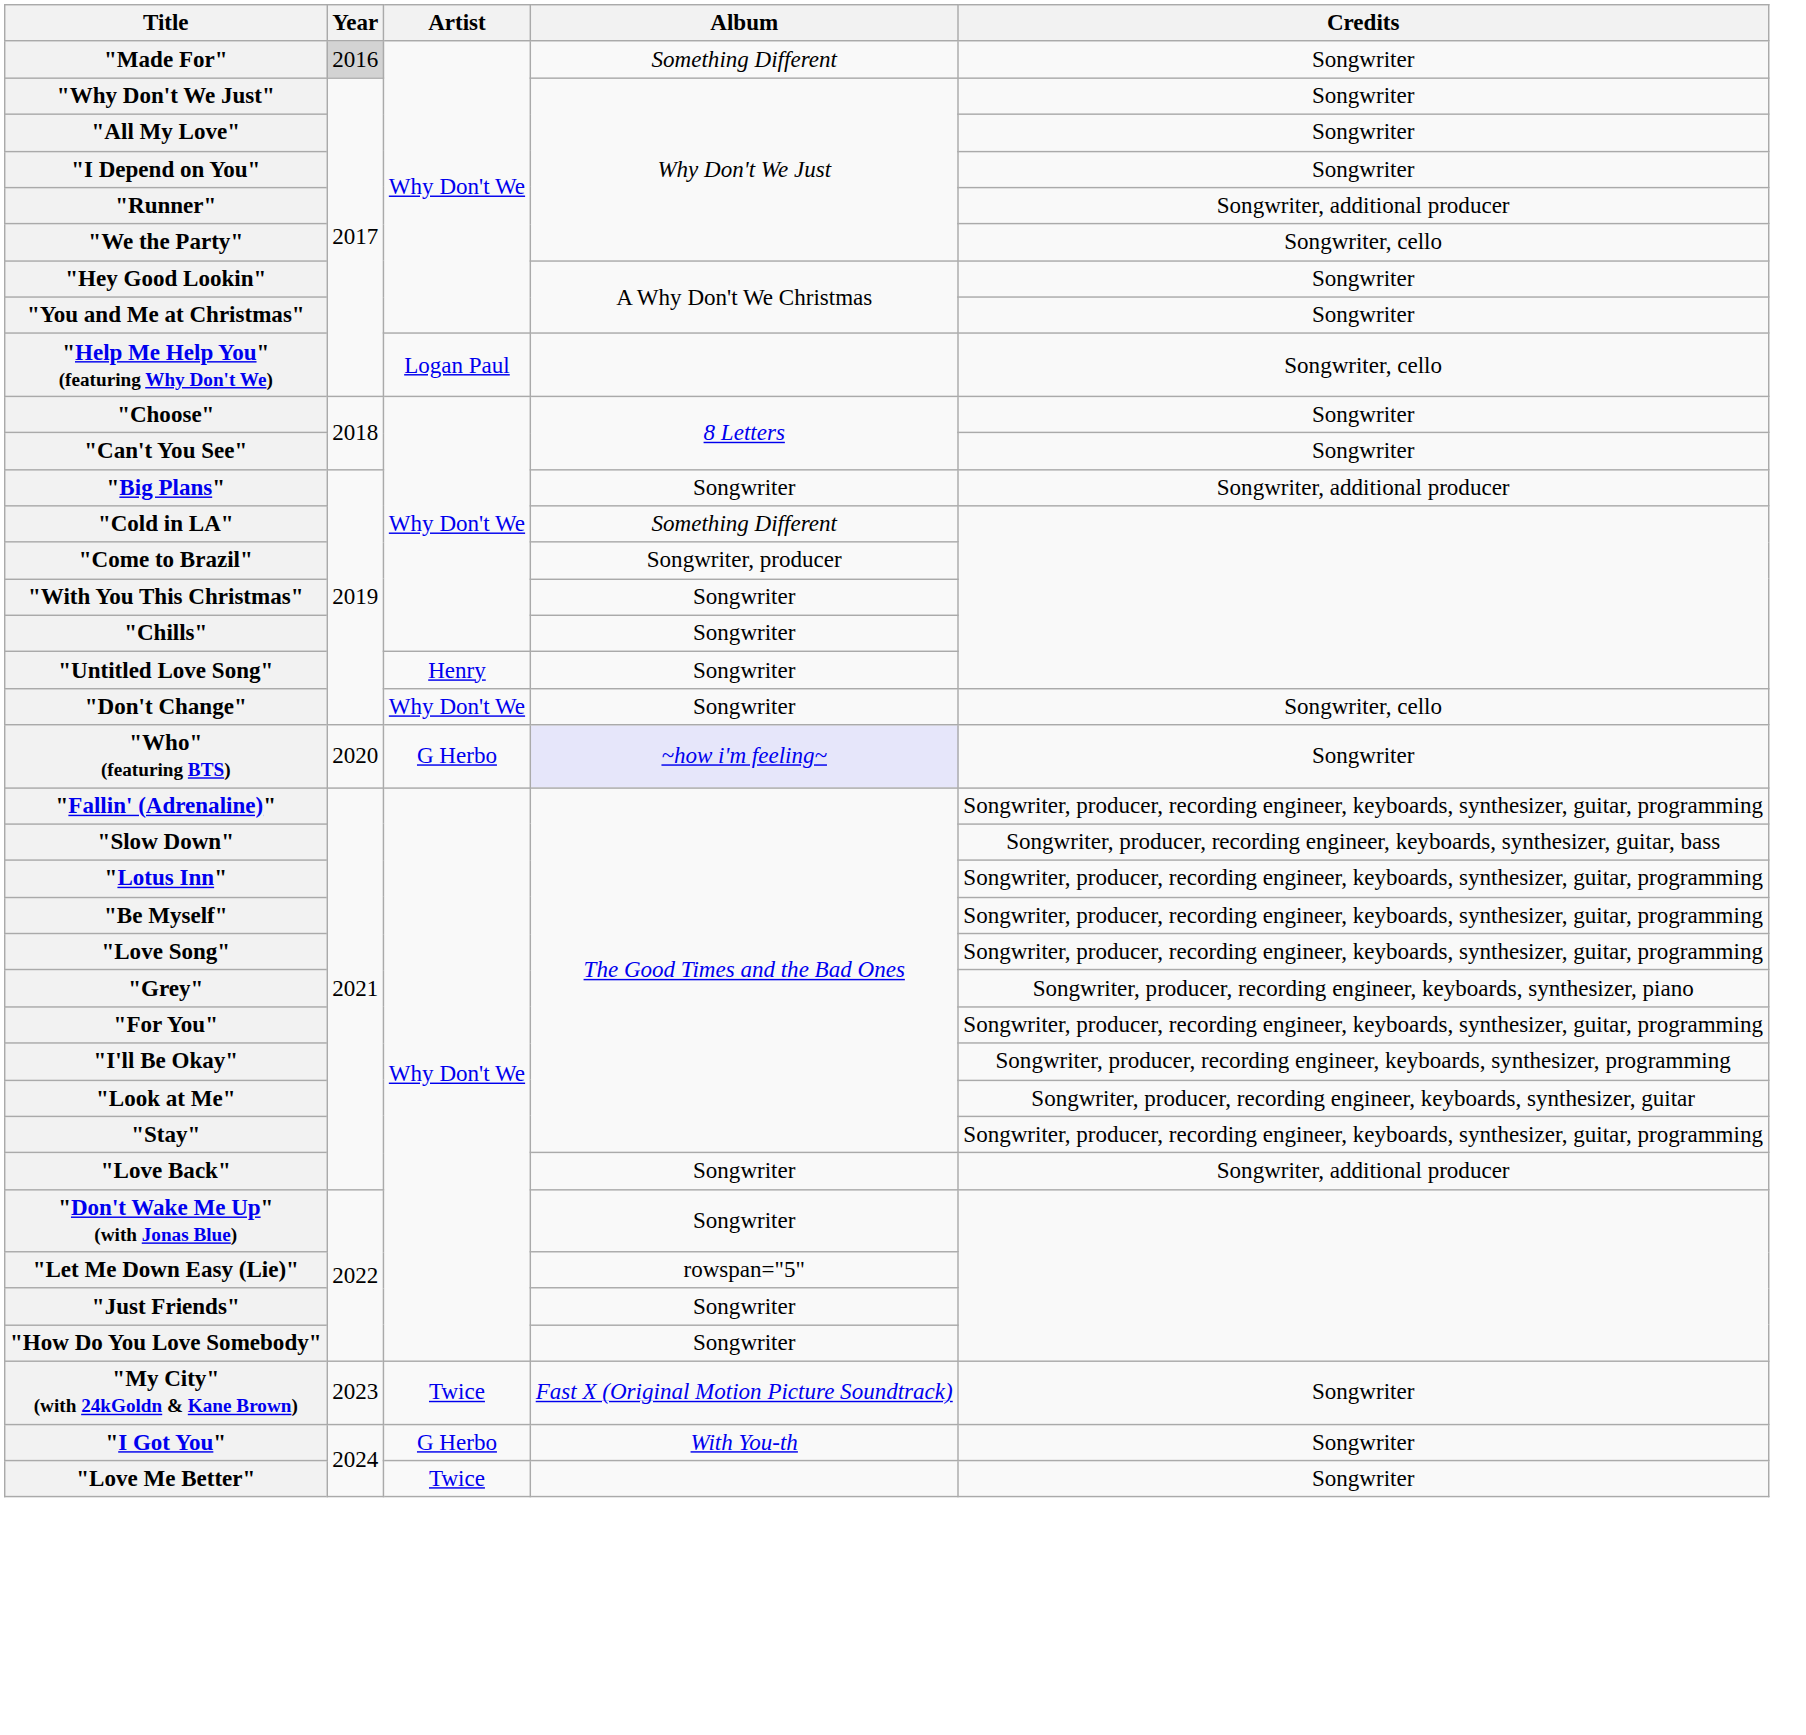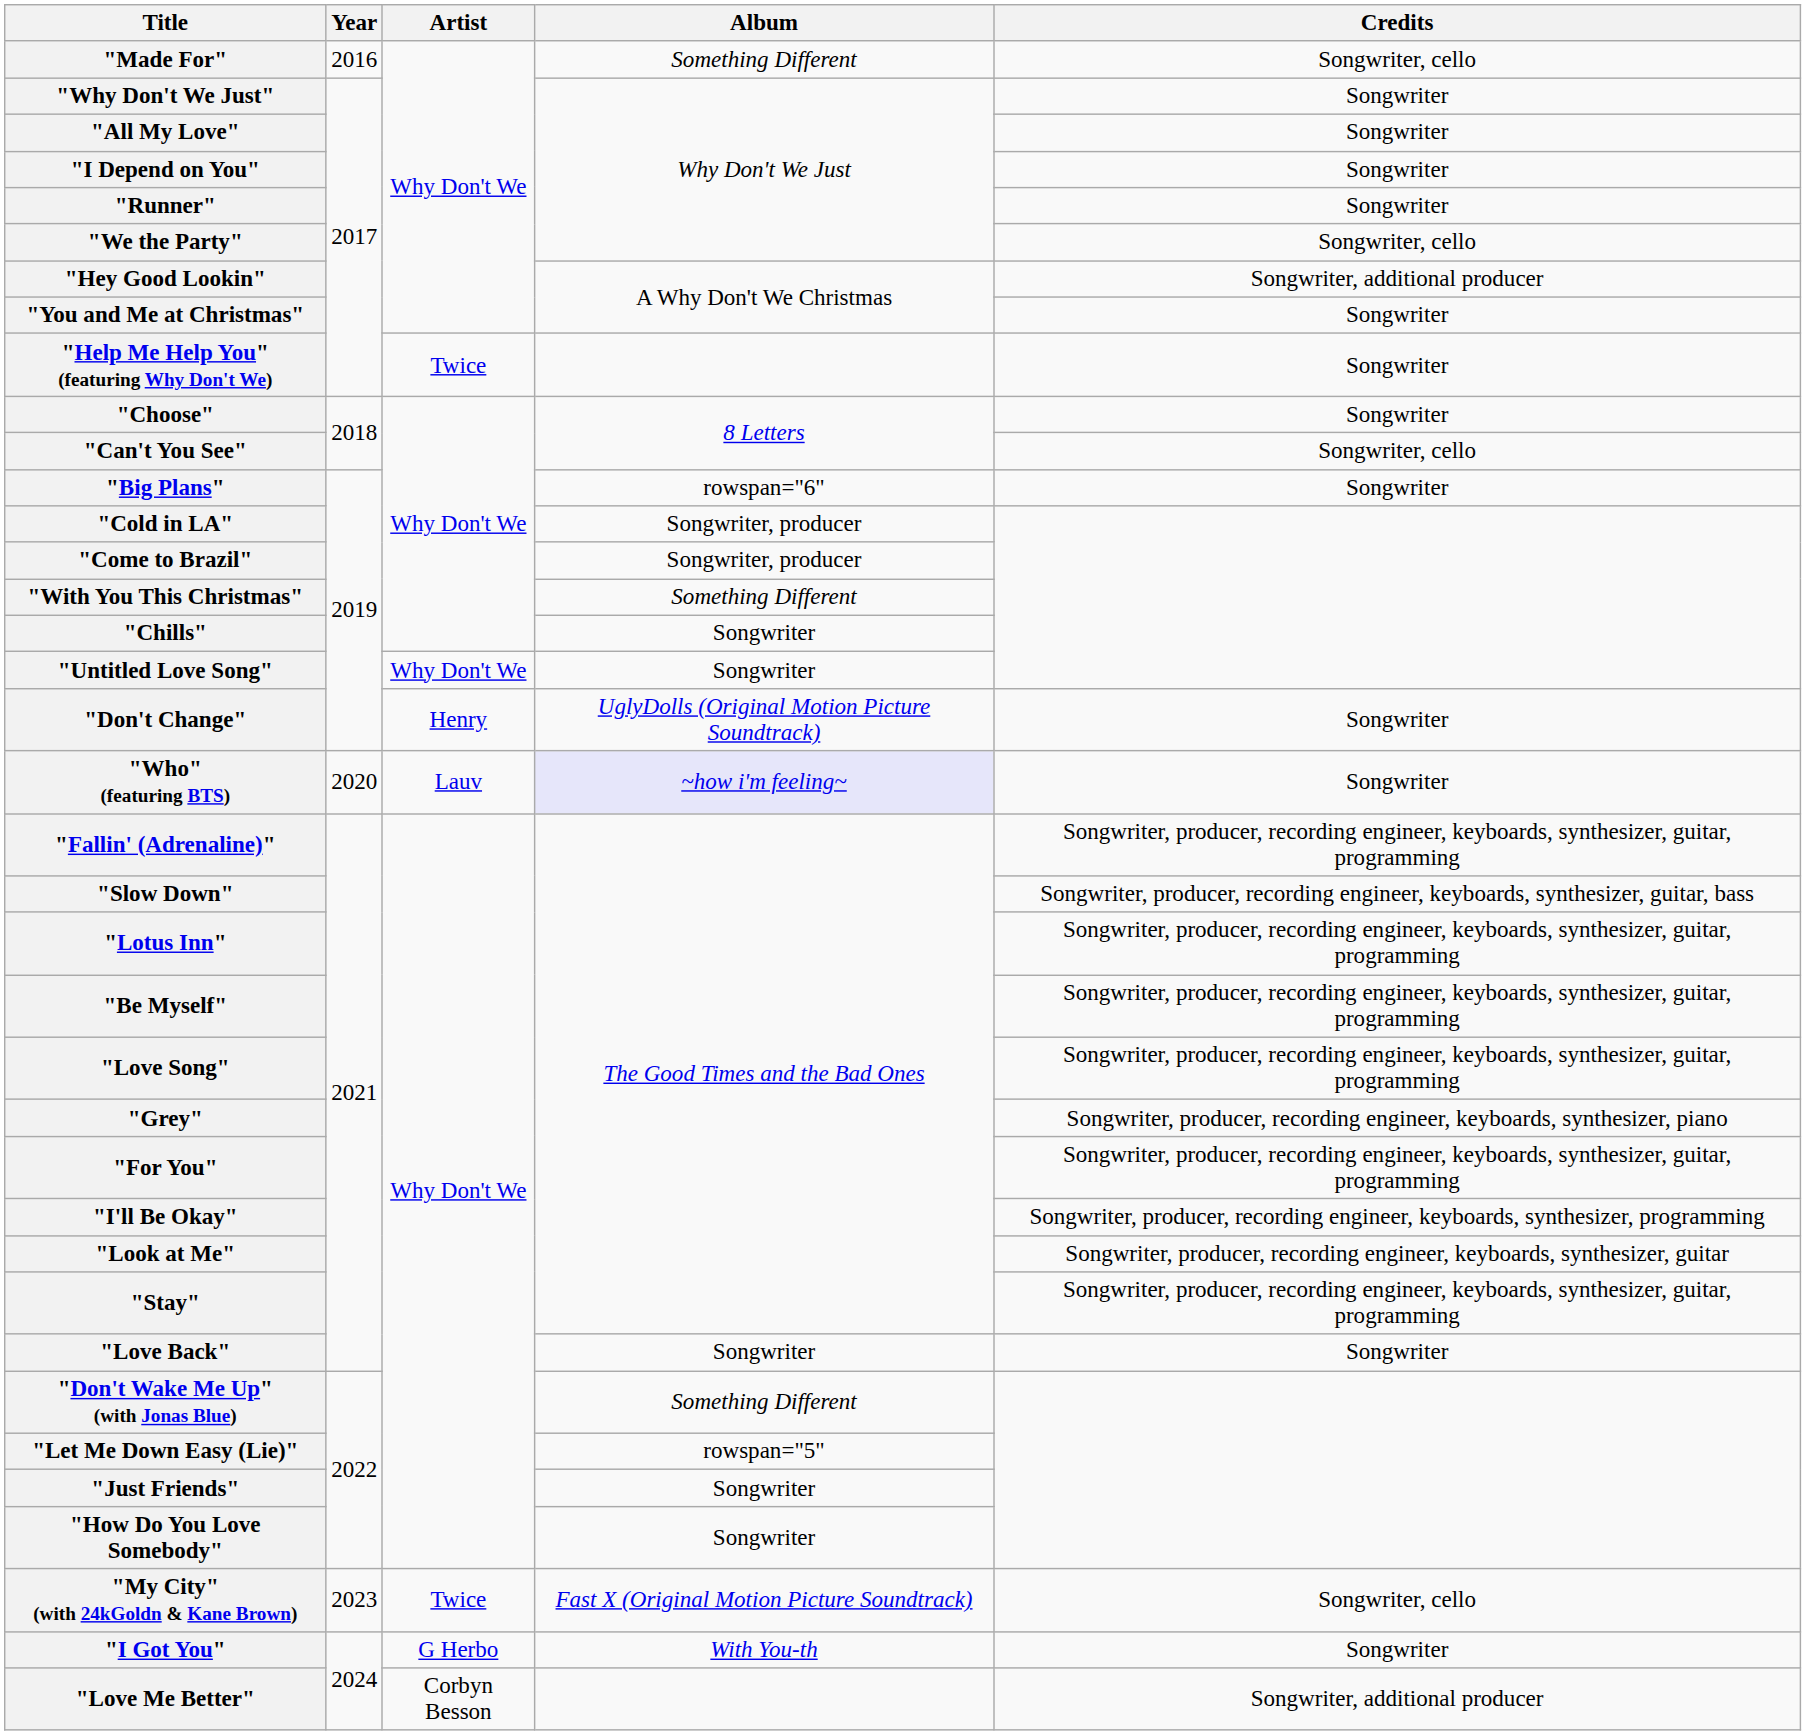(355, 59) lightgrey background -> (354, 59) no background
(1363, 59) Songwriter -> (1397, 59) Songwriter, cello
(1363, 205) Songwriter, additional producer -> (1397, 205) Songwriter
(1363, 278) Songwriter -> (1397, 278) Songwriter, additional producer
(457, 364) Logan Paul -> (458, 364) Twice
(1363, 364) Songwriter, cello -> (1397, 364) Songwriter
(1363, 450) Songwriter -> (1397, 450) Songwriter, cello
(744, 487) Songwriter -> (764, 487) rowspan="6"
(1363, 487) Songwriter, additional producer -> (1397, 487) Songwriter
(744, 523) Something Different -> (764, 523) Songwriter, producer
(744, 596) Songwriter -> (764, 596) Something Different
(457, 669) Henry -> (458, 669) Why Don't We
(457, 706) Why Don't We -> (458, 719) Henry
(744, 706) Songwriter -> (764, 719) UglyDolls (Original Motion Picture Soundtrack)
(1363, 706) Songwriter, cello -> (1397, 719) Songwriter
(457, 755) G Herbo -> (458, 781) Lauv
(1363, 1170) Songwriter, additional producer -> (1397, 1352) Songwriter
(744, 1220) Songwriter -> (764, 1401) Something Different
(1363, 1392) Songwriter -> (1397, 1599) Songwriter, cello
(457, 1478) Twice -> (458, 1698) Corbyn Besson
(1363, 1478) Songwriter -> (1397, 1698) Songwriter, additional producer
